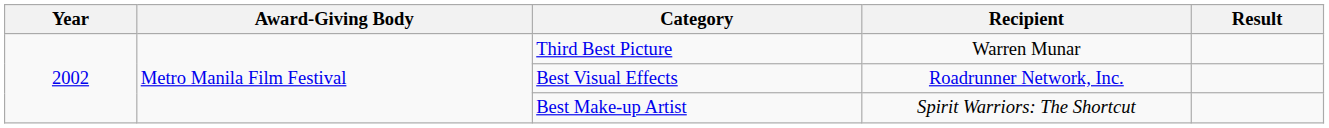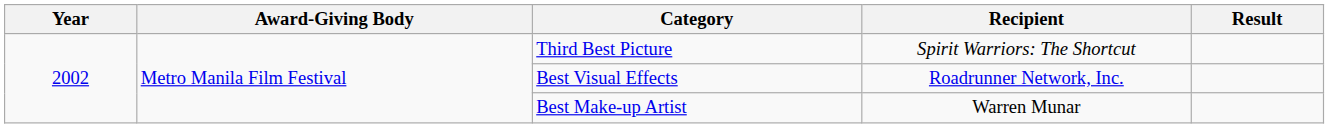(1026, 48) Warren Munar -> (1026, 48) Spirit Warriors: The Shortcut
(1026, 107) Spirit Warriors: The Shortcut -> (1026, 107) Warren Munar
